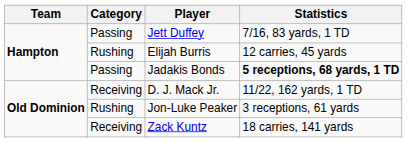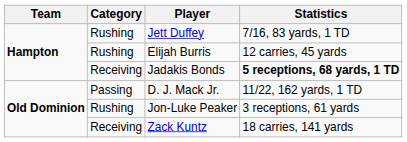(111, 33) Passing -> (112, 33) Rushing
(111, 71) Passing -> (116, 71) Receiving
(116, 89) Receiving -> (111, 89) Passing
